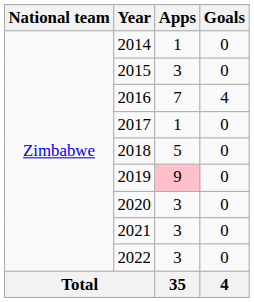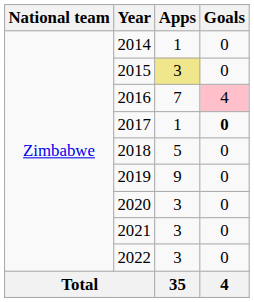(177, 71) no background -> (177, 71) khaki background
(224, 97) no background -> (224, 97) pink background
(224, 124) normal -> (224, 124) bold
(177, 177) pink background -> (177, 177) no background
